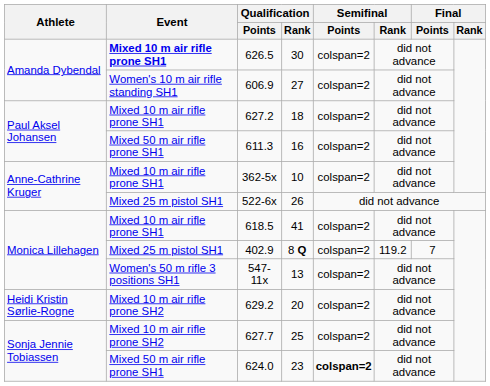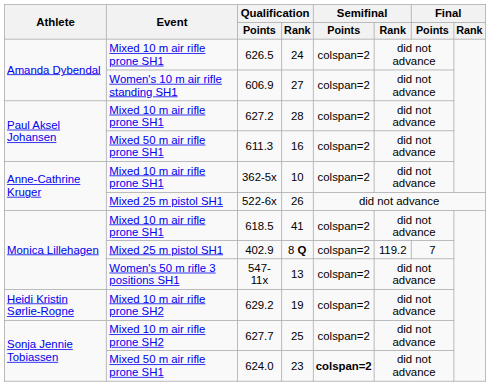(161, 55) bold -> (157, 55) normal
(297, 55) 30 -> (297, 55) 24
(297, 116) 18 -> (297, 116) 28
(297, 305) 20 -> (297, 305) 19
